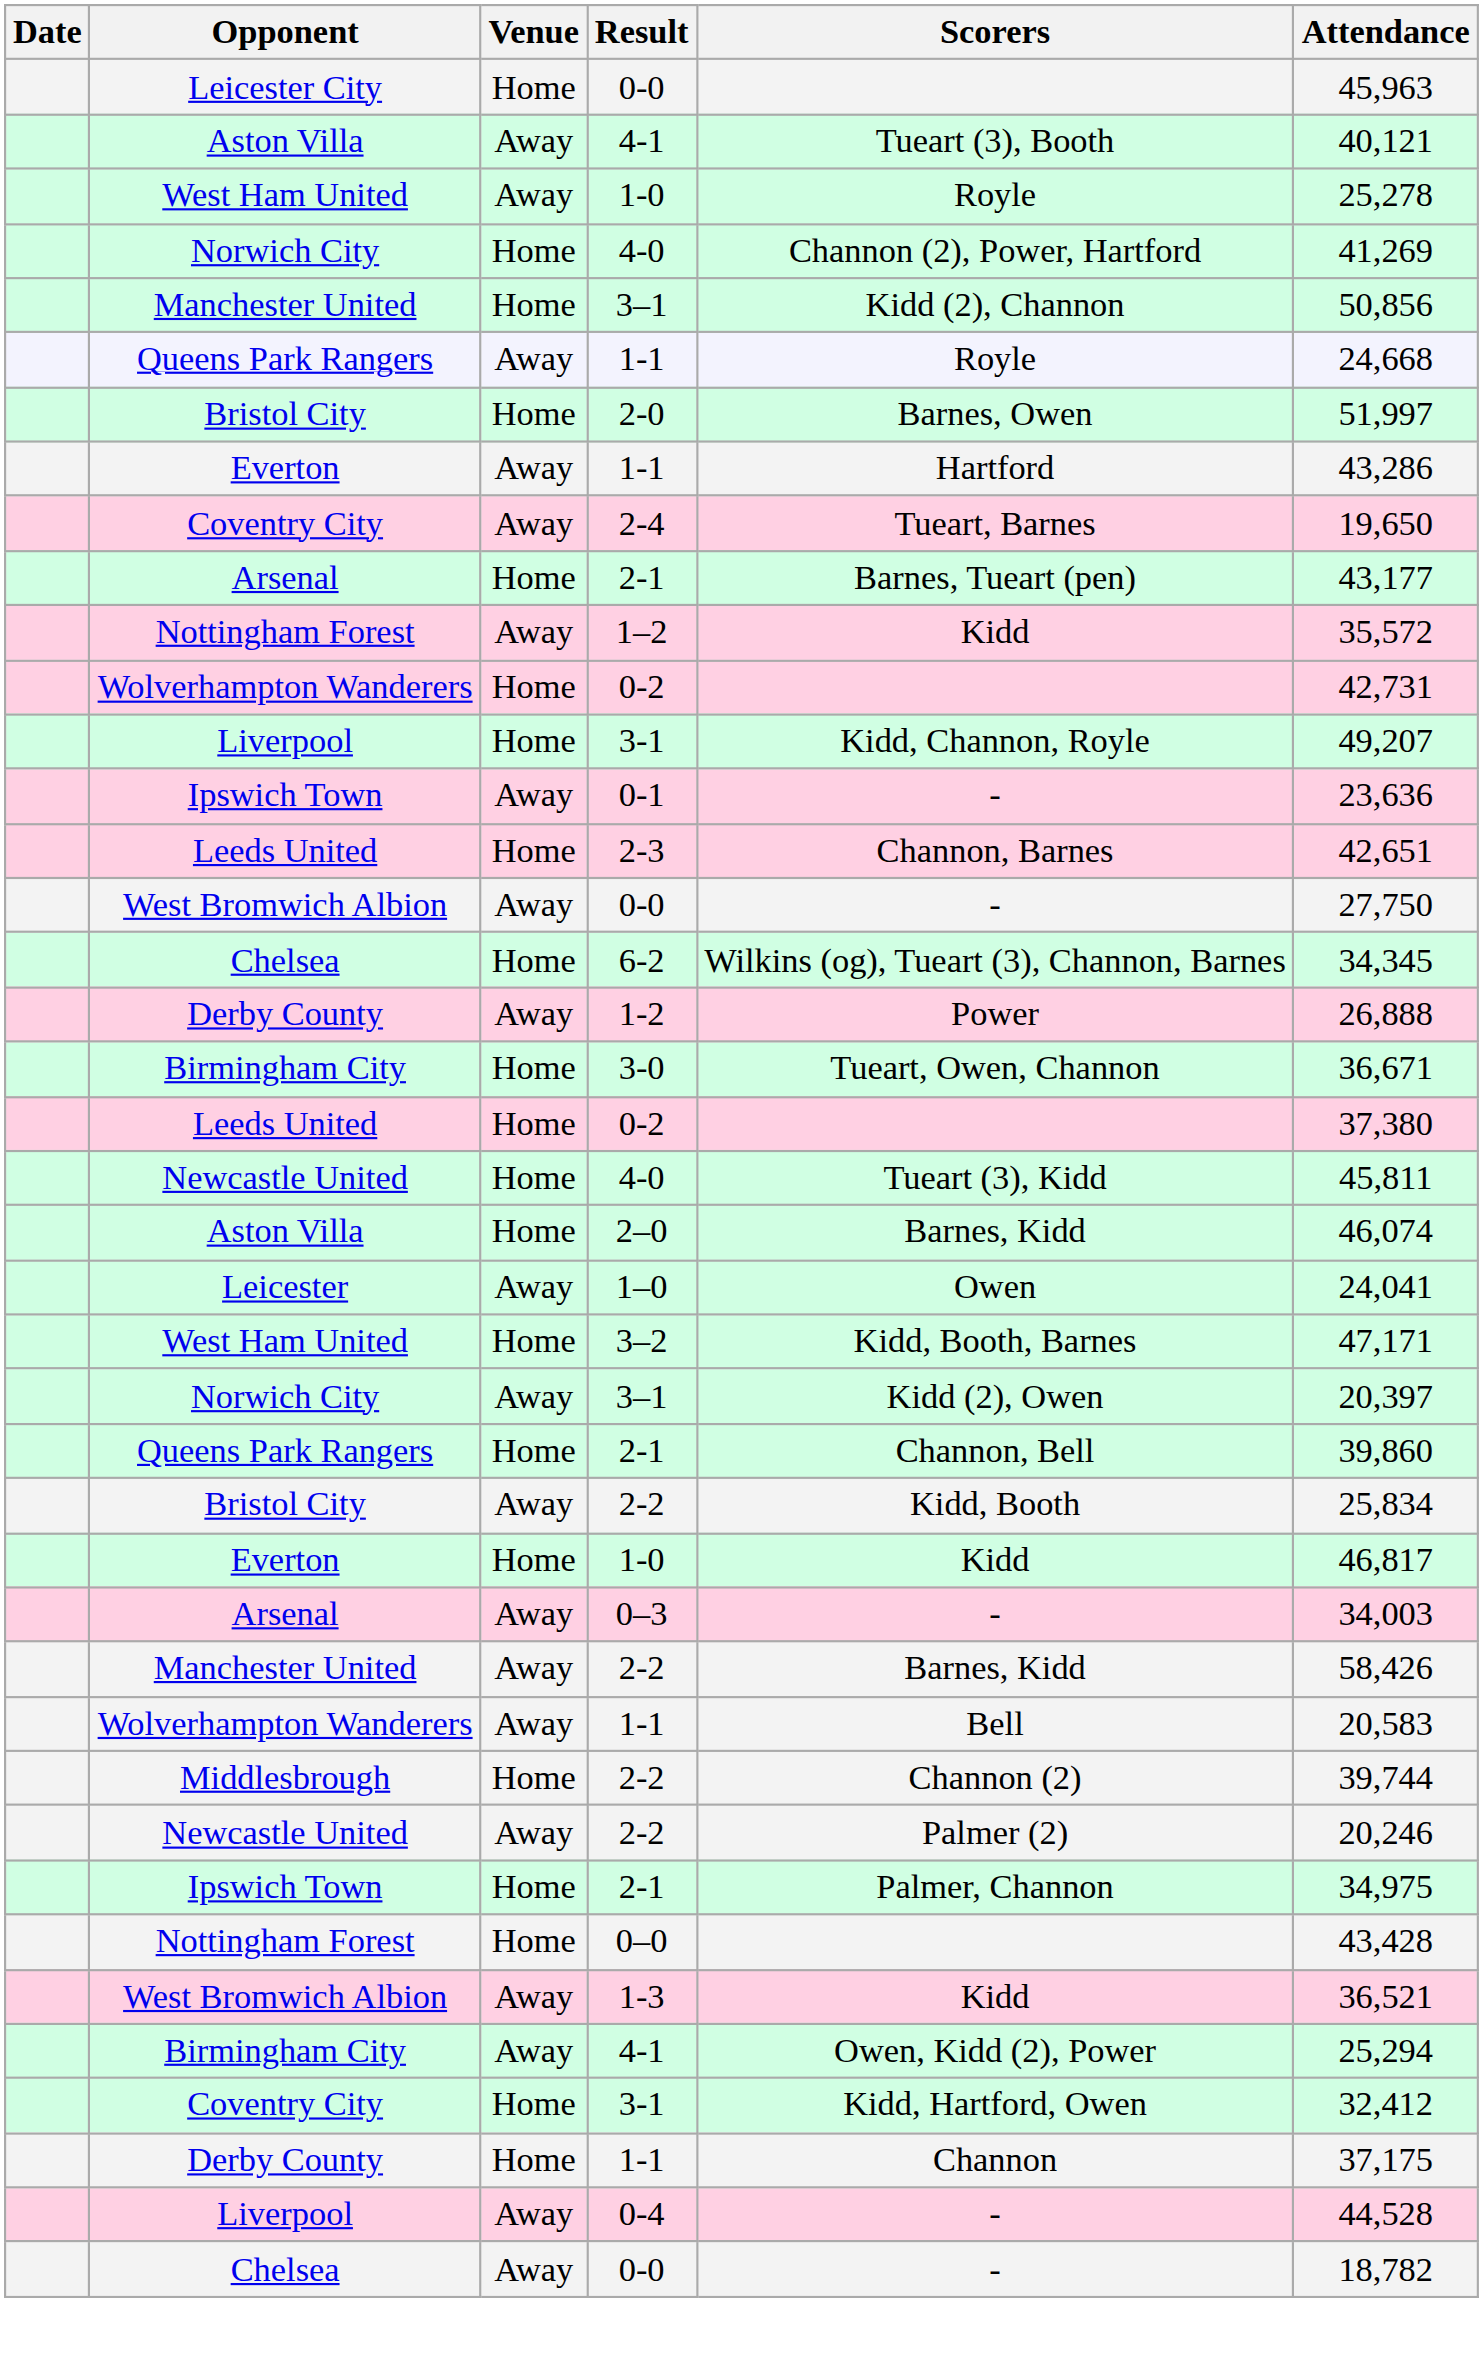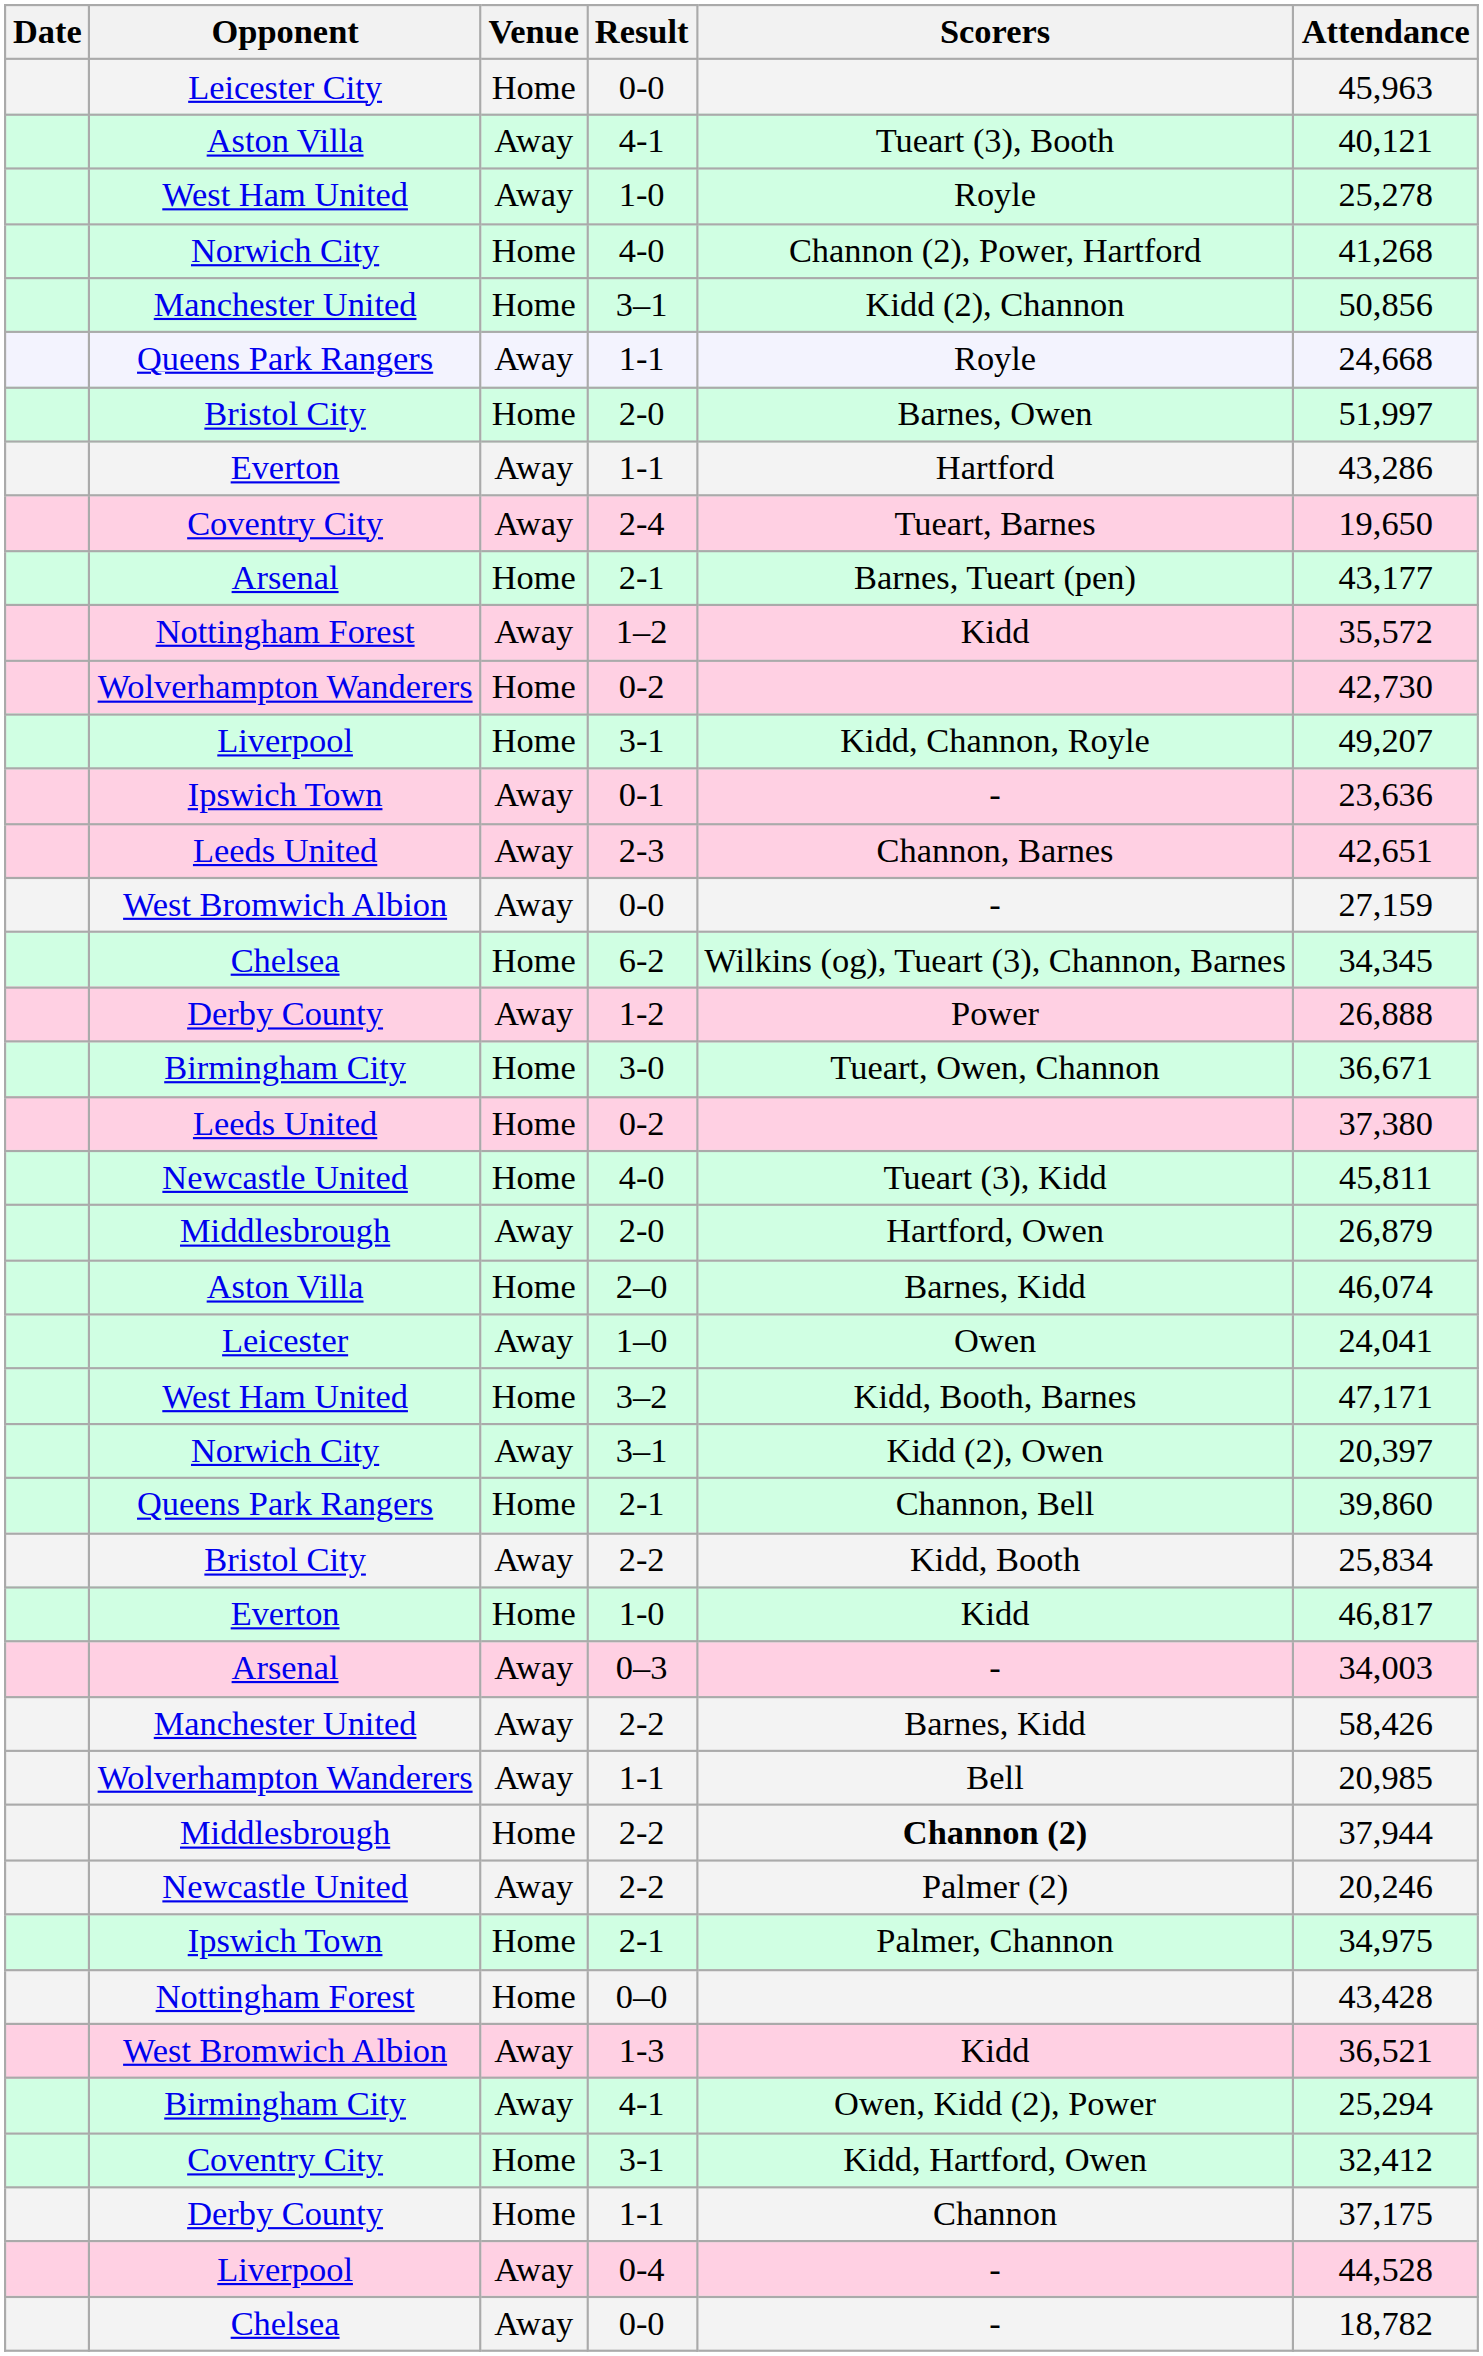(1386, 250) 41,269 -> (1386, 250) 41,268
(1386, 686) 42,731 -> (1386, 686) 42,730
(534, 850) Home -> (534, 850) Away
(1386, 904) 27,750 -> (1386, 904) 27,159
+ row: (285, 1232)
(1386, 1723) 20,583 -> (1386, 1777) 20,985
(995, 1777) normal -> (995, 1832) bold
(1386, 1777) 39,744 -> (1386, 1832) 37,944
